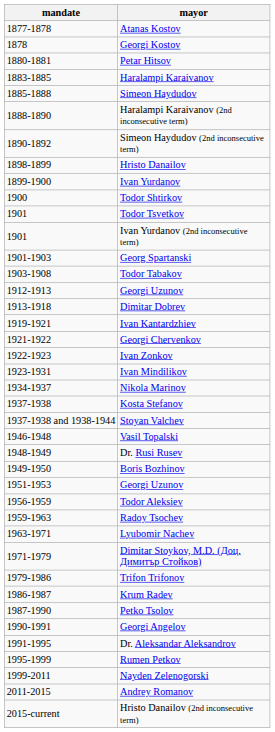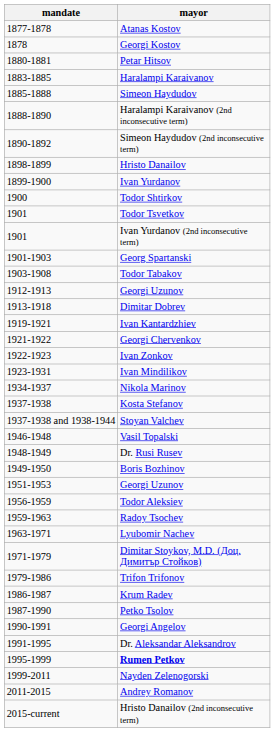(150, 659) normal -> (152, 659) bold
